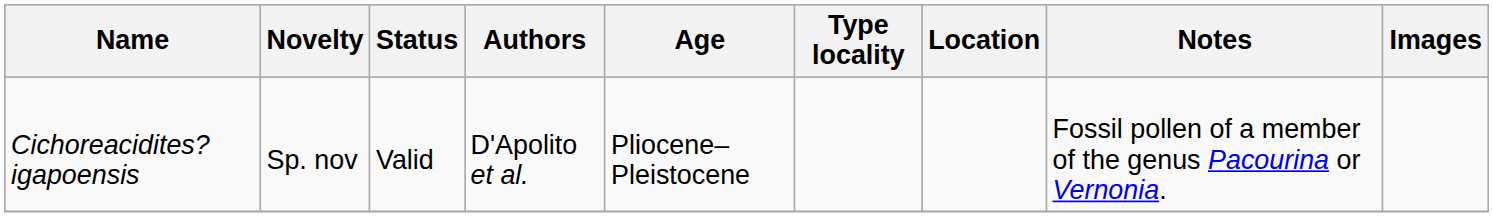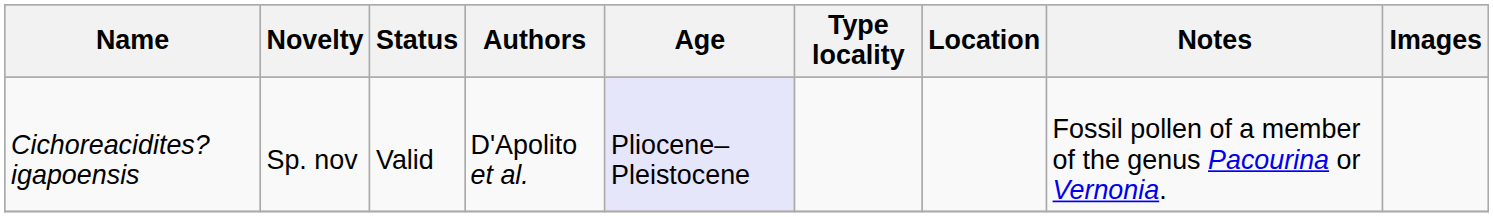(681, 159) no background -> (681, 159) lavender background
